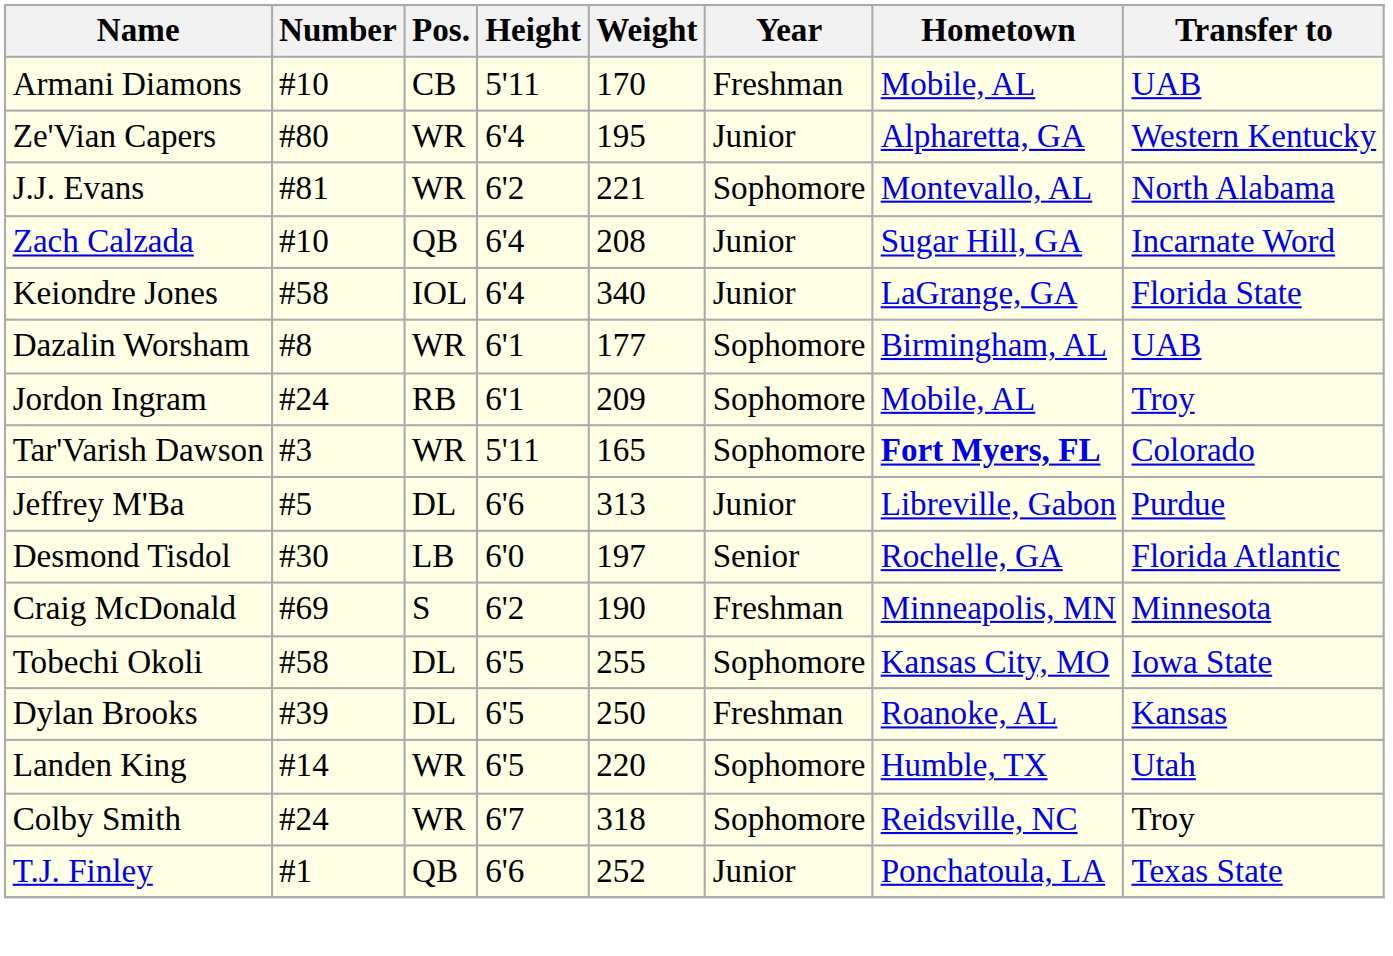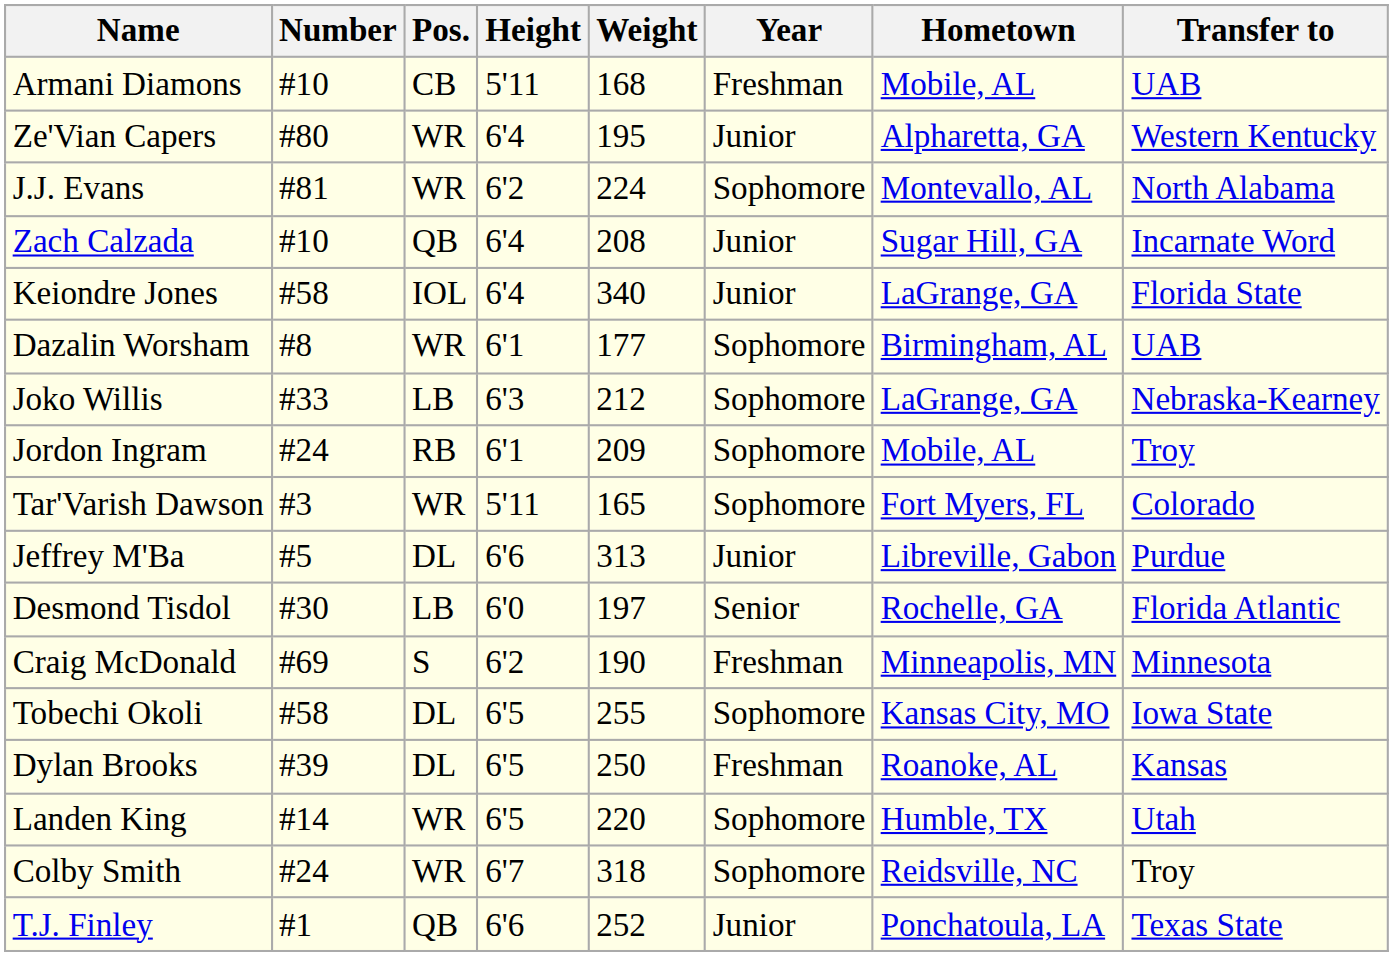(621, 83) 170 -> (621, 83) 168
(621, 188) 221 -> (621, 188) 224
+ row: (88, 398)
(991, 450) bold -> (982, 503) normal
